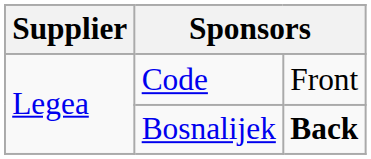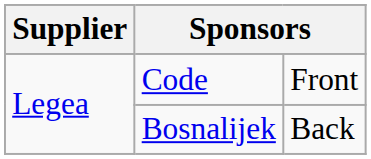(324, 128) bold -> (322, 128) normal
